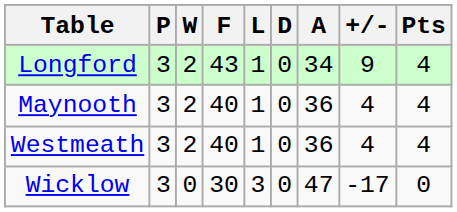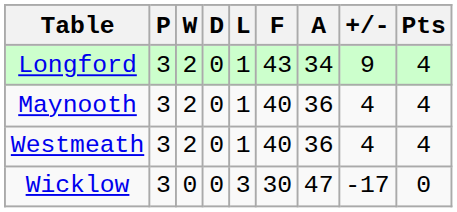columns swapped: (285, 25) <-> (224, 25)
